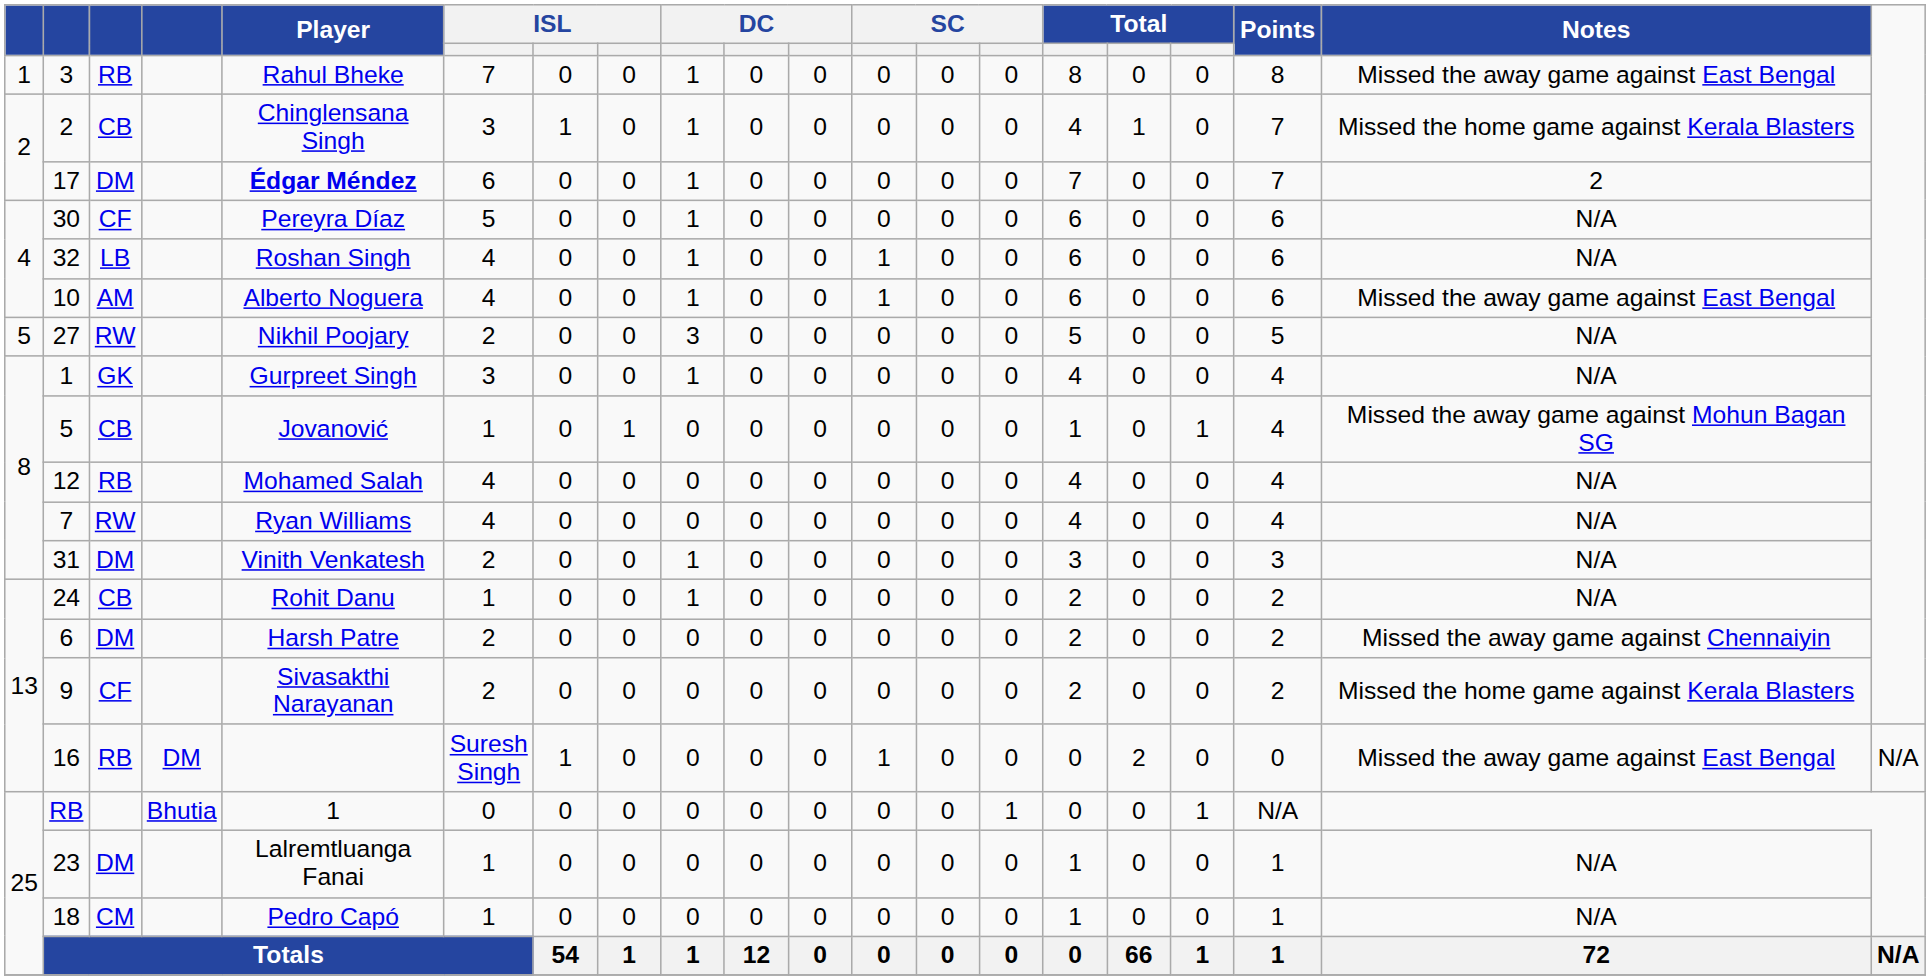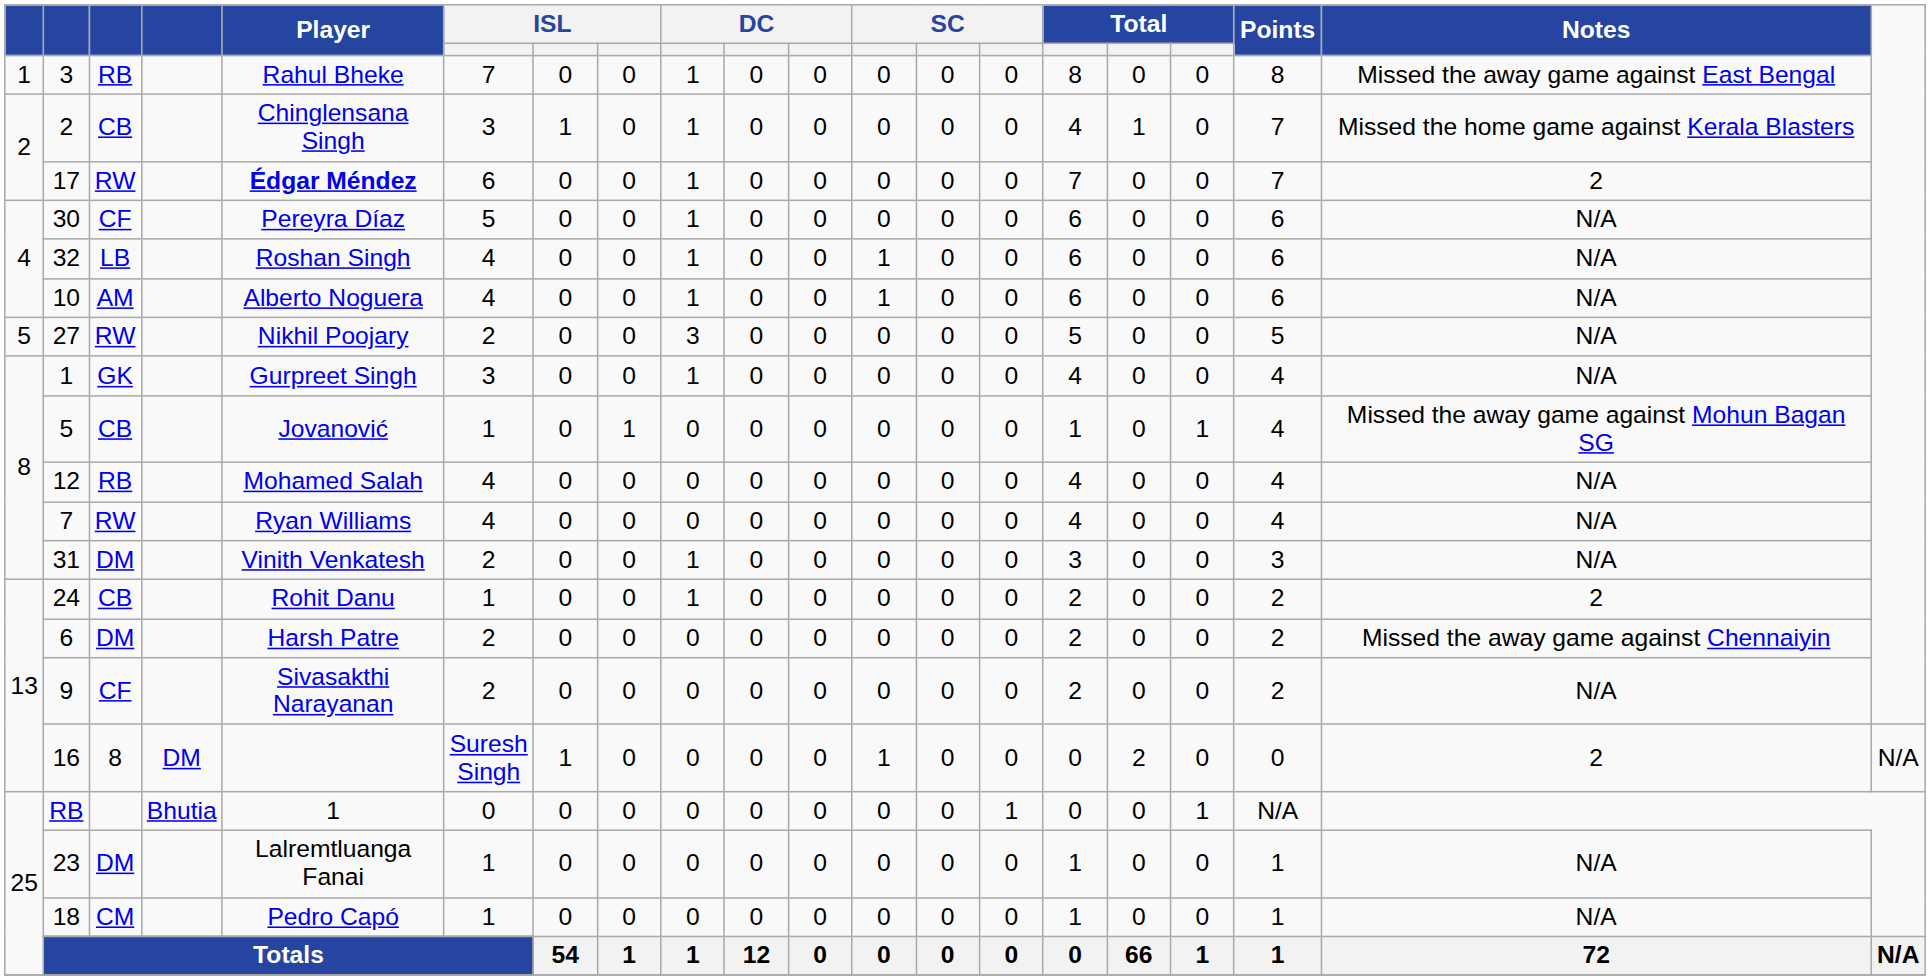(115, 180) DM -> (115, 180) RW
(1596, 297) Missed the away game against East Bengal -> (1596, 297) N/A
(1596, 598) N/A -> (1596, 598) 2
(1596, 690) Missed the home game against Kerala Blasters -> (1596, 690) N/A
(115, 757) RB -> (115, 757) 8
(1596, 757) Missed the away game against East Bengal -> (1596, 757) 2
